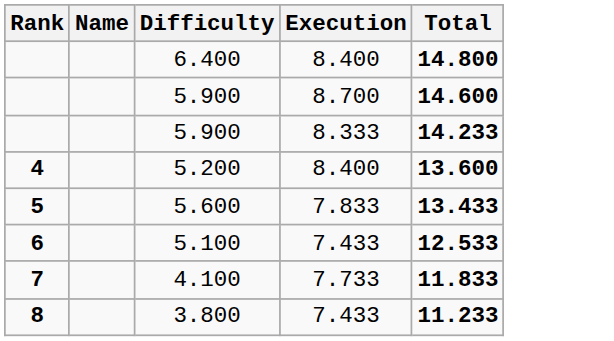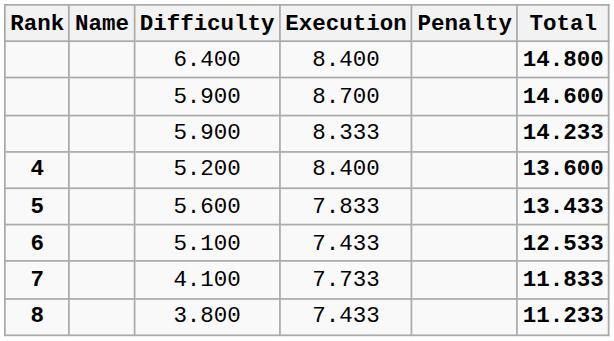+ column: (465, 23)
